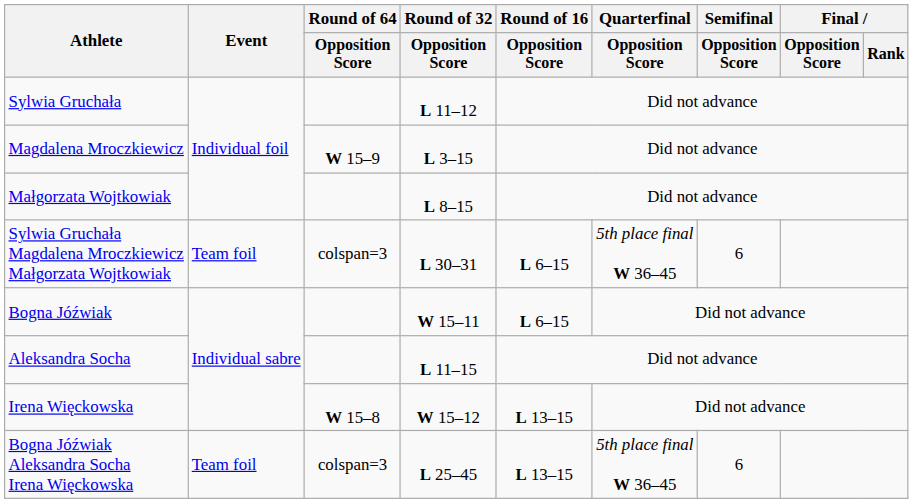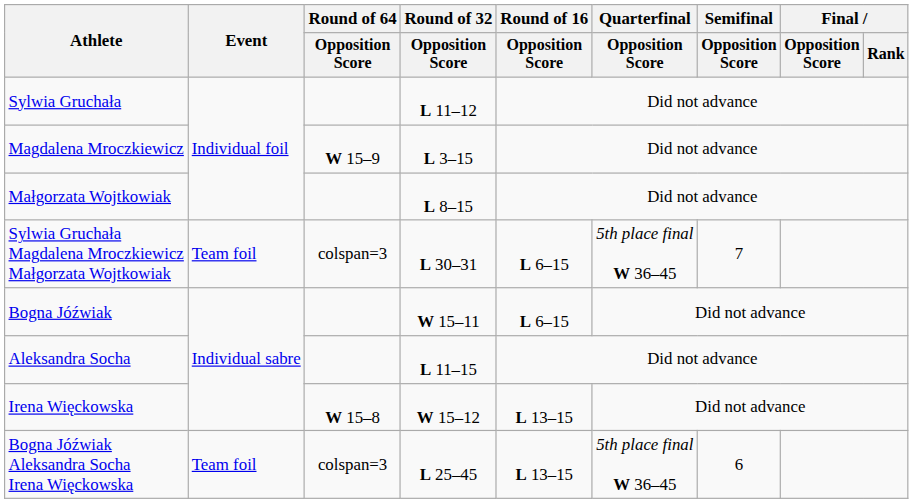(739, 254) 6 -> (739, 254) 7
